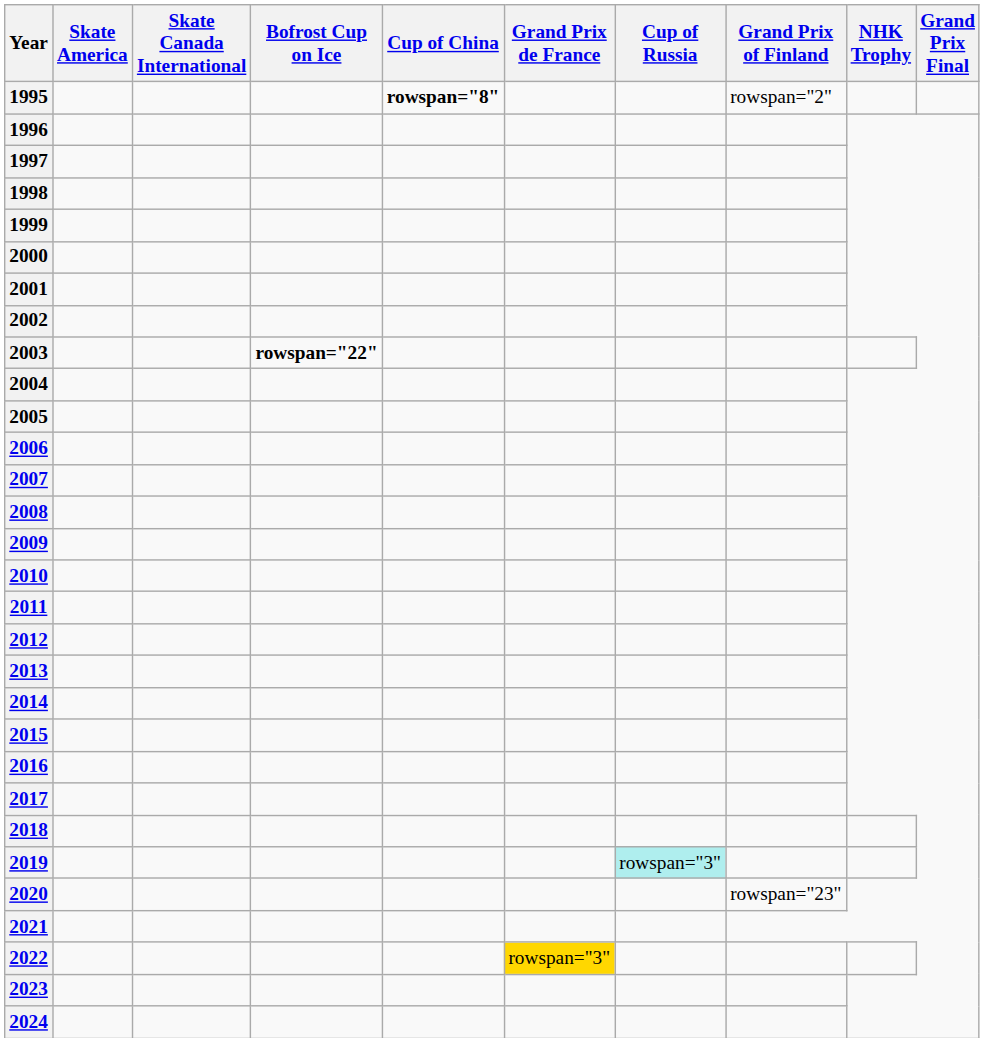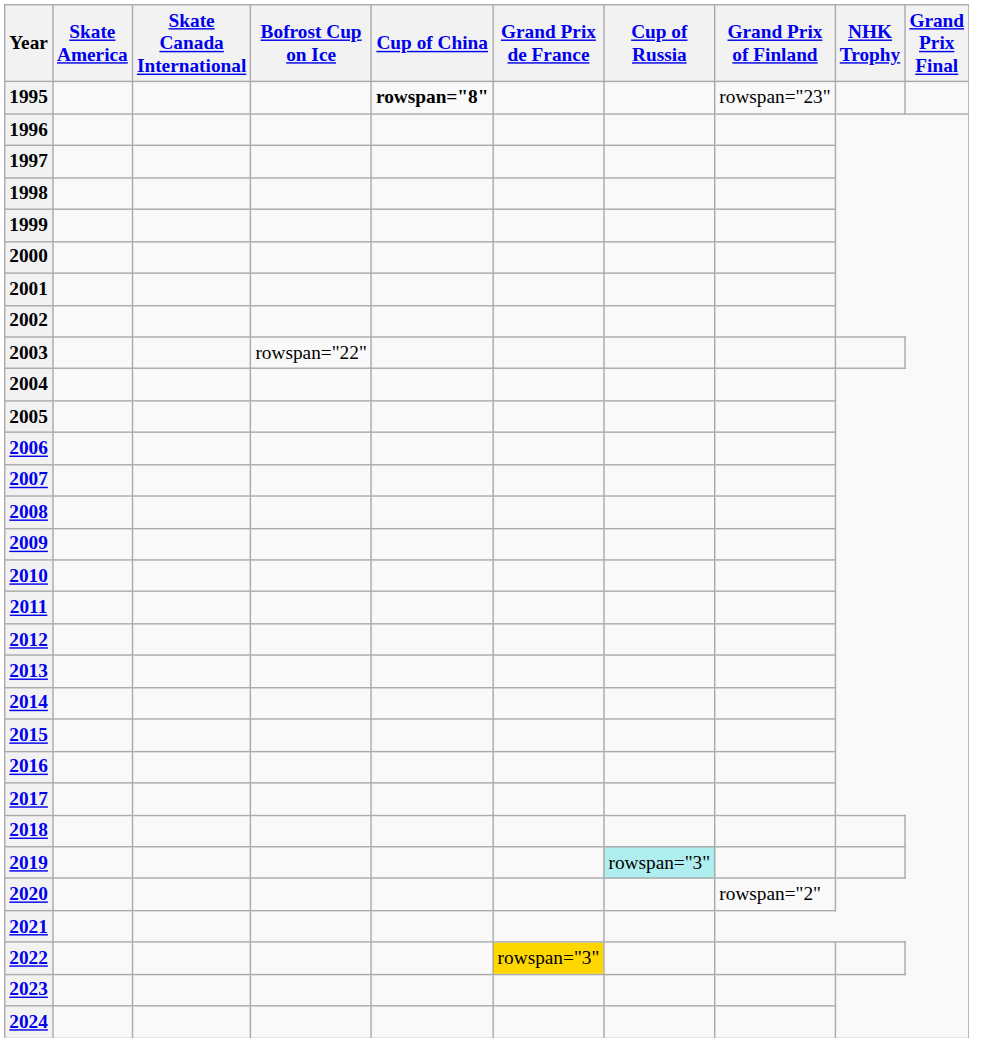(781, 97) rowspan="2" -> (775, 97) rowspan="23"
(317, 352) bold -> (311, 352) normal
(786, 893) rowspan="23" -> (770, 893) rowspan="2"
